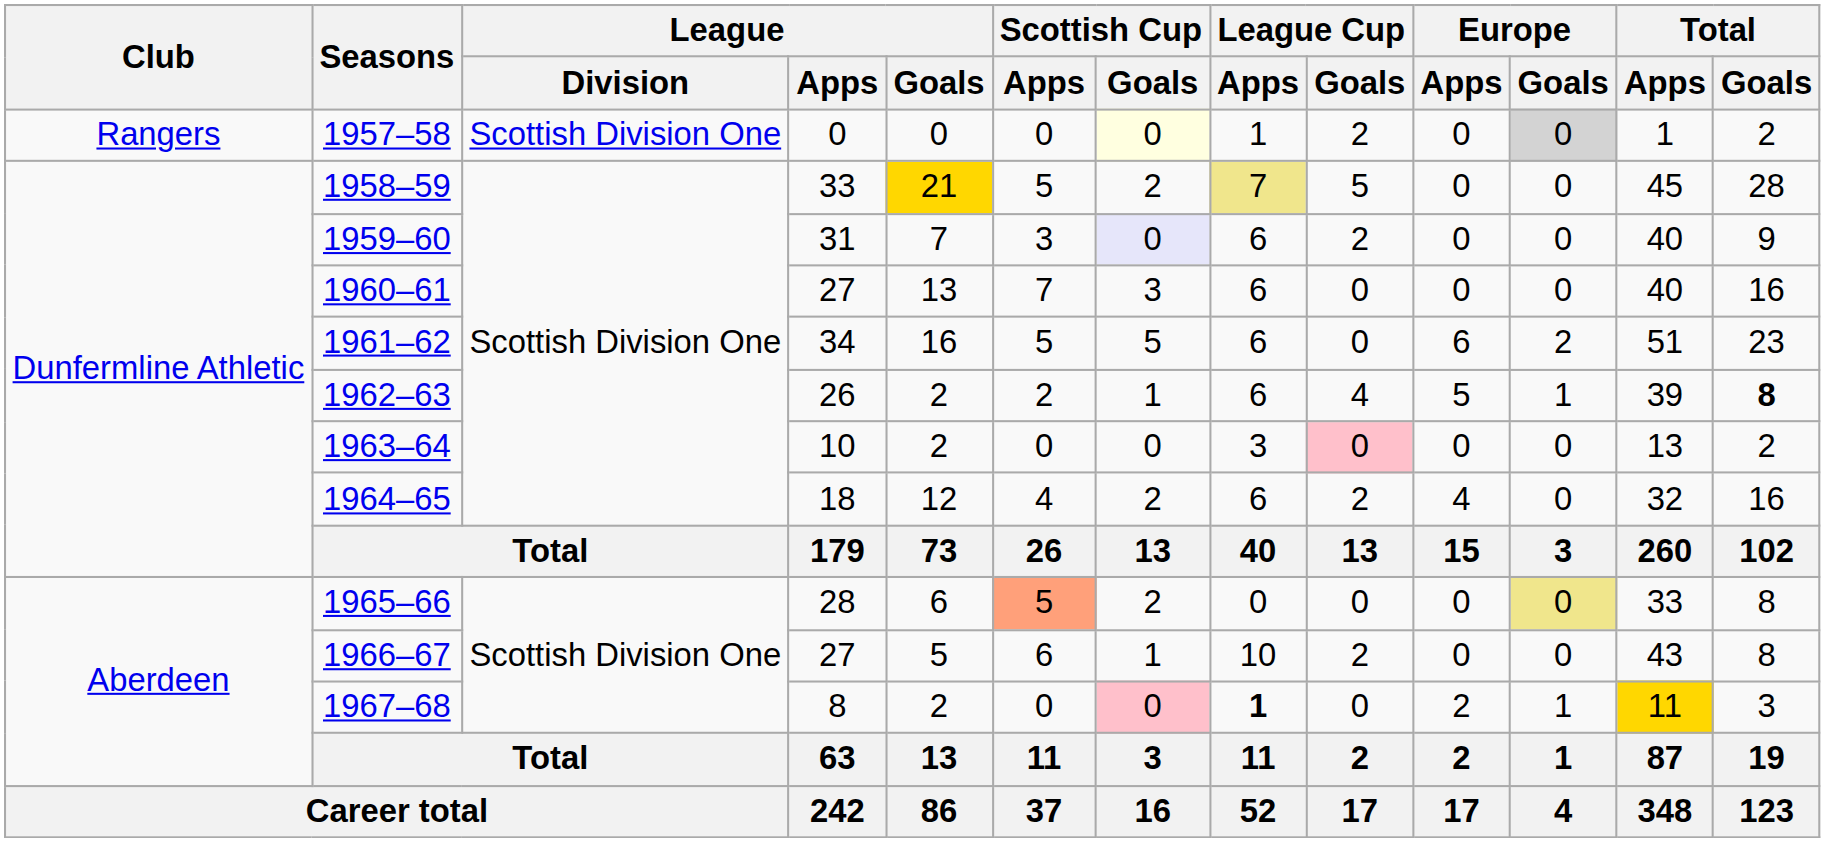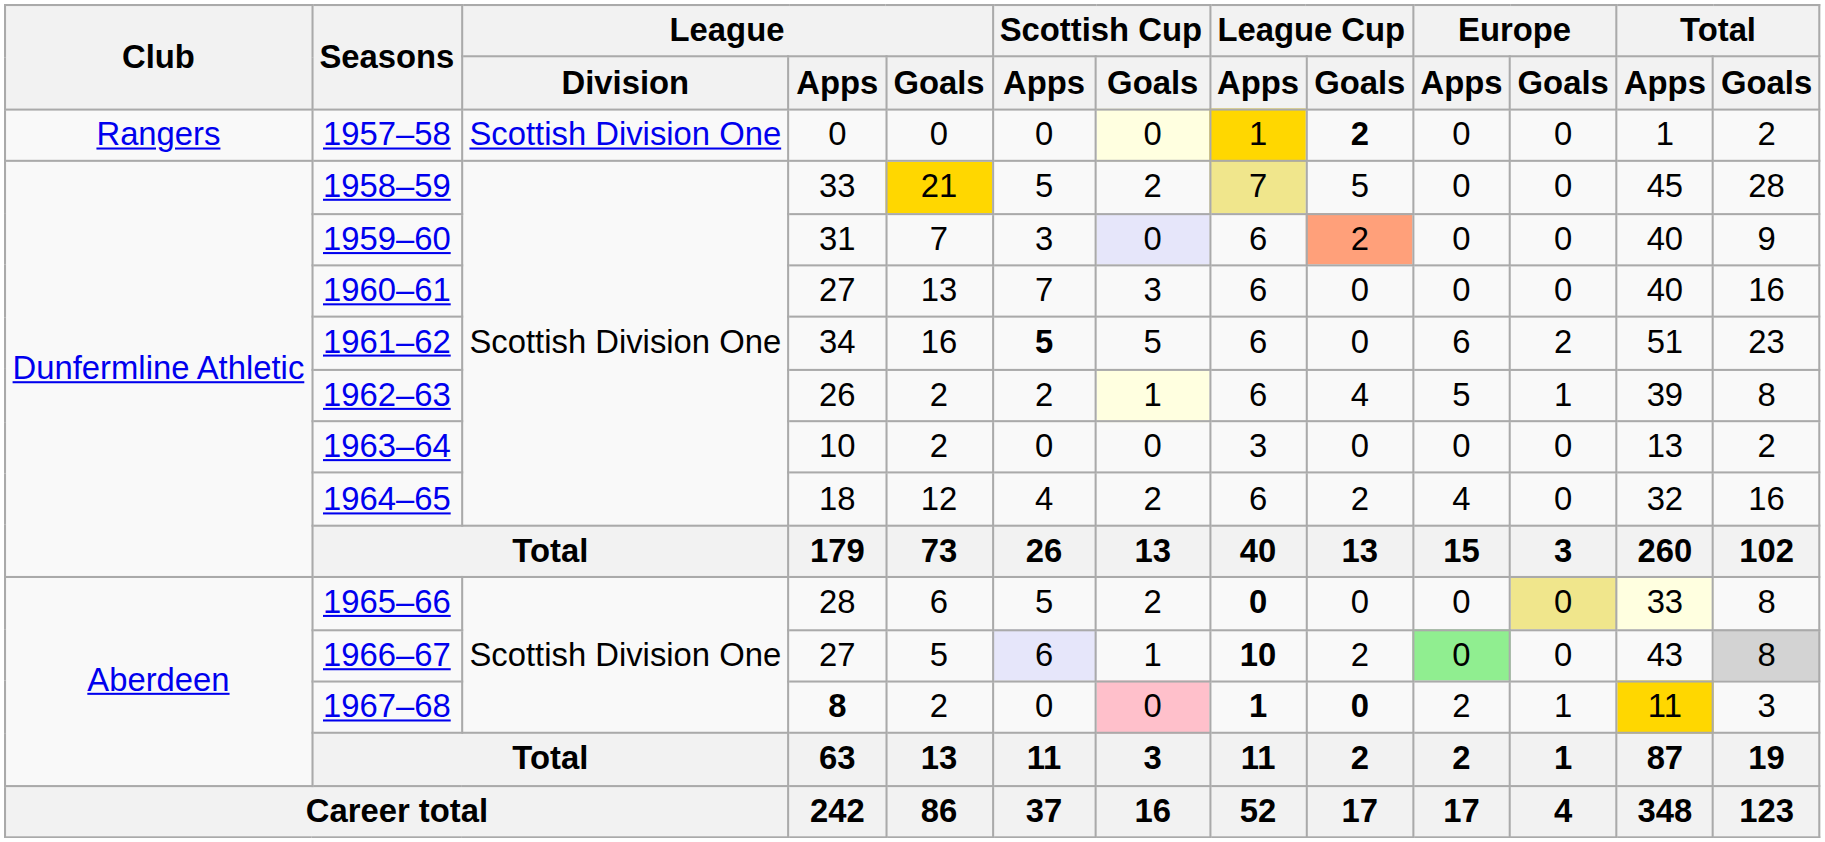(1258, 134) no background -> (1258, 134) gold background
(1360, 134) normal -> (1360, 134) bold
(1563, 134) lightgrey background -> (1563, 134) no background
(1360, 238) no background -> (1360, 238) lightsalmon background
(1044, 342) normal -> (1044, 342) bold
(1153, 394) no background -> (1153, 394) lightyellow background
(1767, 394) bold -> (1767, 394) normal
(1360, 446) pink background -> (1360, 446) no background
(1044, 602) lightsalmon background -> (1044, 602) no background
(1258, 602) normal -> (1258, 602) bold
(1665, 602) no background -> (1665, 602) lightyellow background
(1044, 654) no background -> (1044, 654) lavender background
(1258, 654) normal -> (1258, 654) bold
(1461, 654) no background -> (1461, 654) lightgreen background
(1767, 654) no background -> (1767, 654) lightgrey background
(837, 706) normal -> (837, 706) bold
(1360, 706) normal -> (1360, 706) bold
